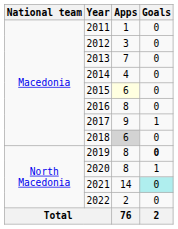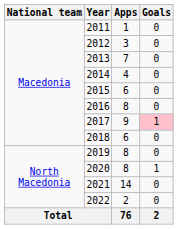(126, 91) lightyellow background -> (126, 91) no background
(157, 122) no background -> (157, 122) pink background
(126, 138) lightgrey background -> (126, 138) no background
(157, 153) bold -> (157, 153) normal
(157, 185) paleturquoise background -> (157, 185) no background
